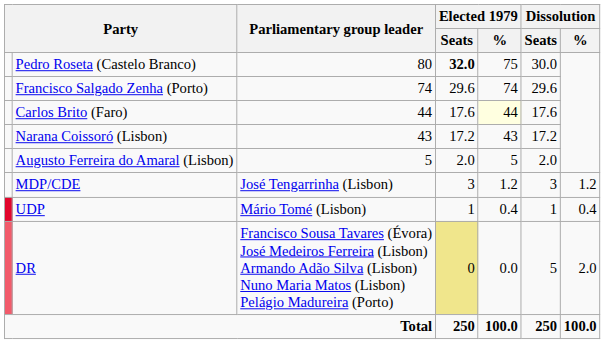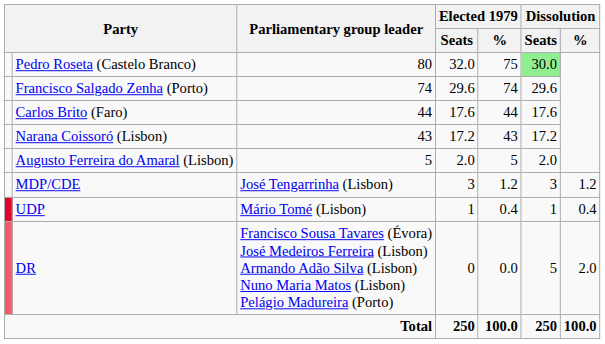(462, 64) bold -> (462, 64) normal
(544, 64) no background -> (544, 64) lightgreen background
(511, 112) lightyellow background -> (511, 112) no background
(471, 267) khaki background -> (471, 267) no background
